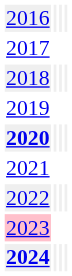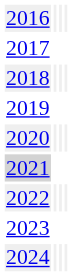(28, 137) bold -> (28, 137) normal
(28, 167) no background -> (28, 167) lightgrey background
(28, 227) pink background -> (28, 227) no background
(28, 257) bold -> (28, 257) normal
